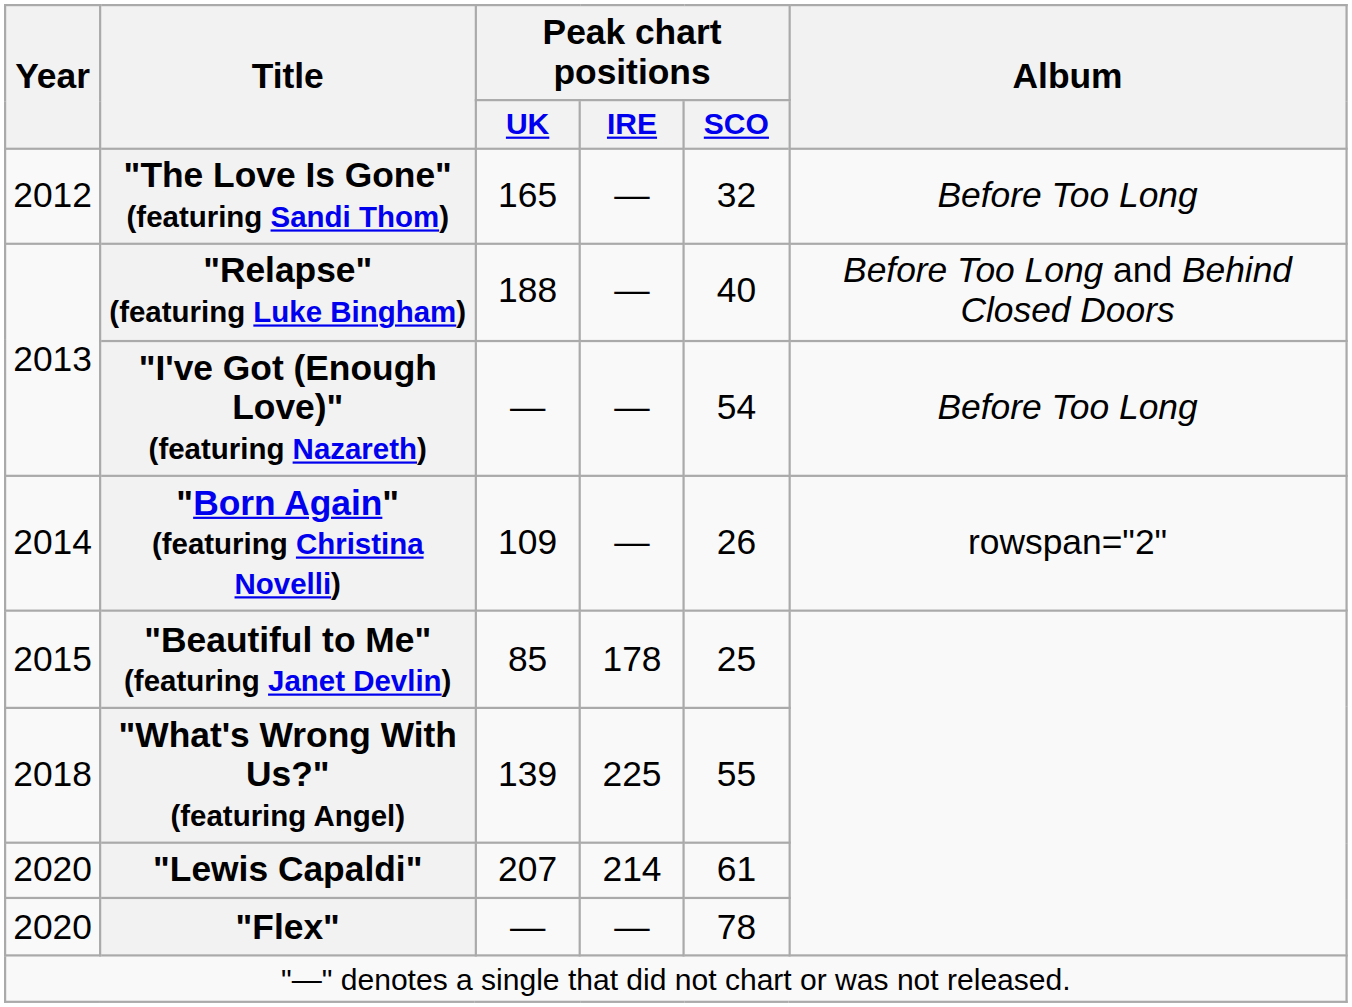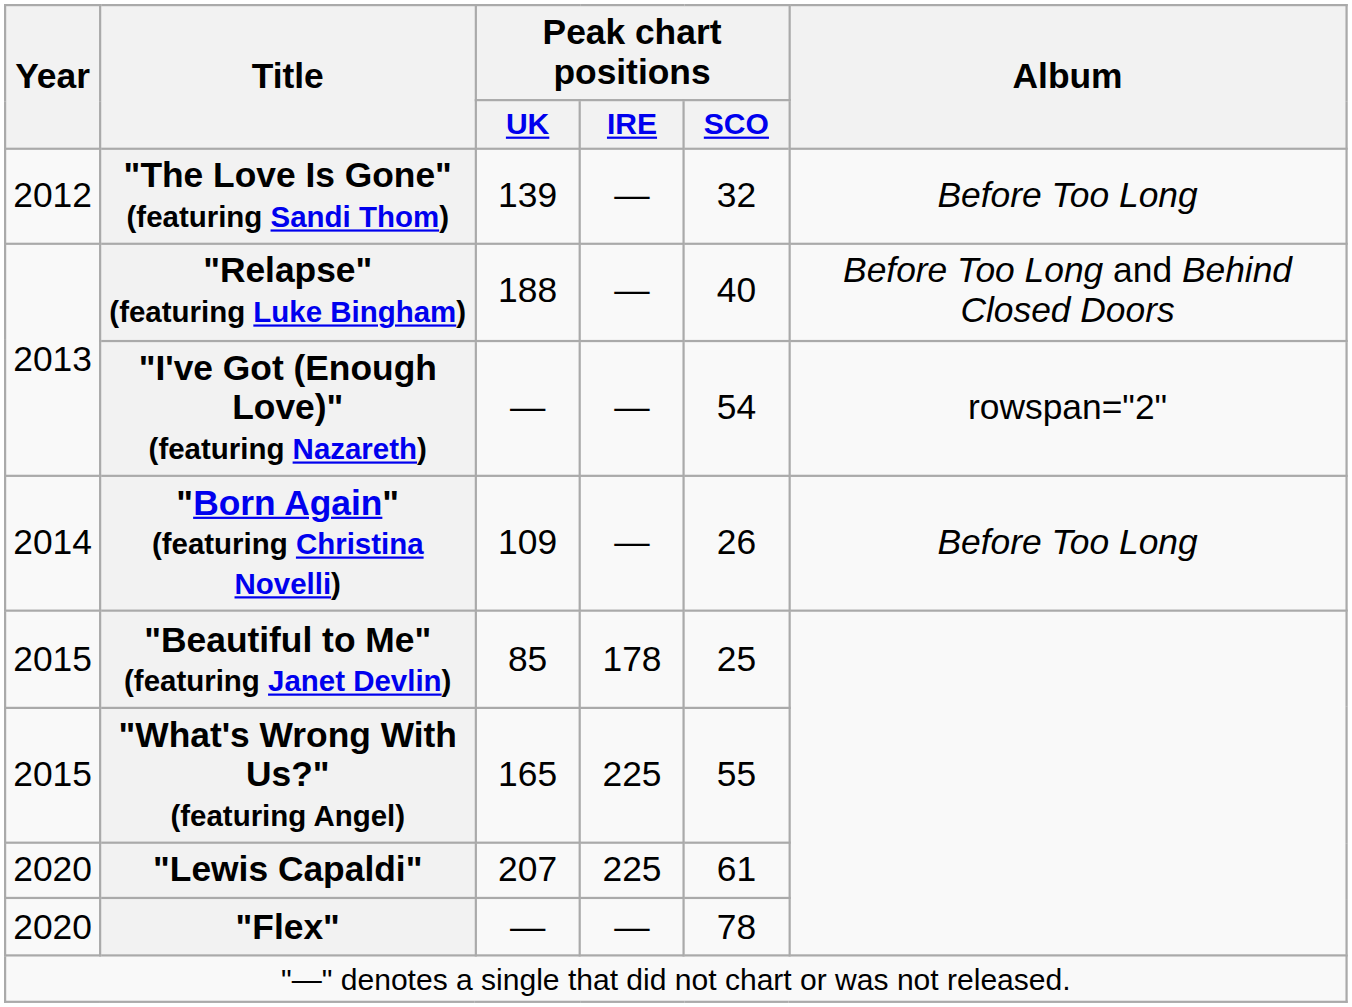(528, 195) 165 -> (528, 195) 139
(1068, 407) Before Too Long -> (1068, 407) rowspan="2"
(1068, 542) rowspan="2" -> (1068, 542) Before Too Long
(53, 774) 2018 -> (53, 774) 2015
(528, 774) 139 -> (528, 774) 165
(632, 870) 214 -> (632, 870) 225
